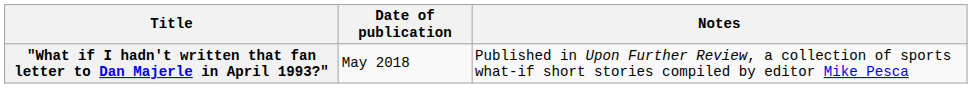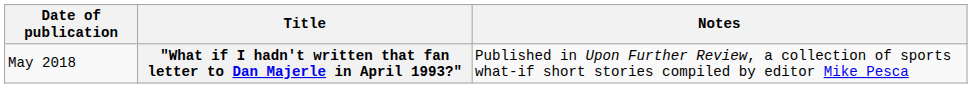columns swapped: (171, 24) <-> (405, 24)
